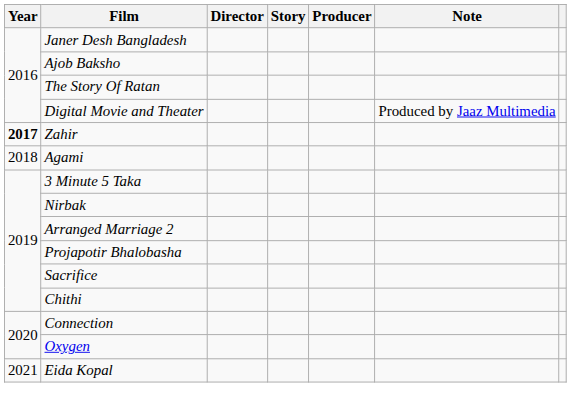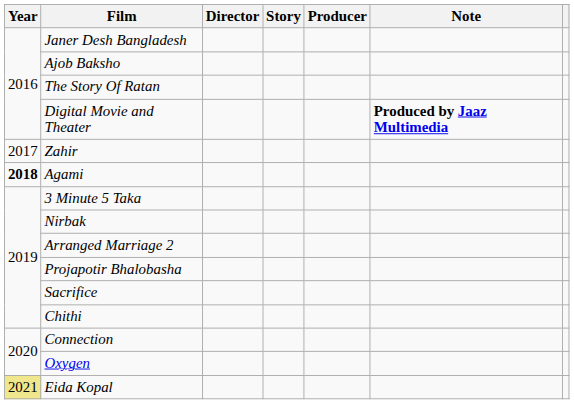(467, 110) normal -> (430, 119) bold
(23, 134) bold -> (23, 151) normal
(23, 157) normal -> (23, 174) bold
(23, 370) no background -> (23, 387) khaki background
